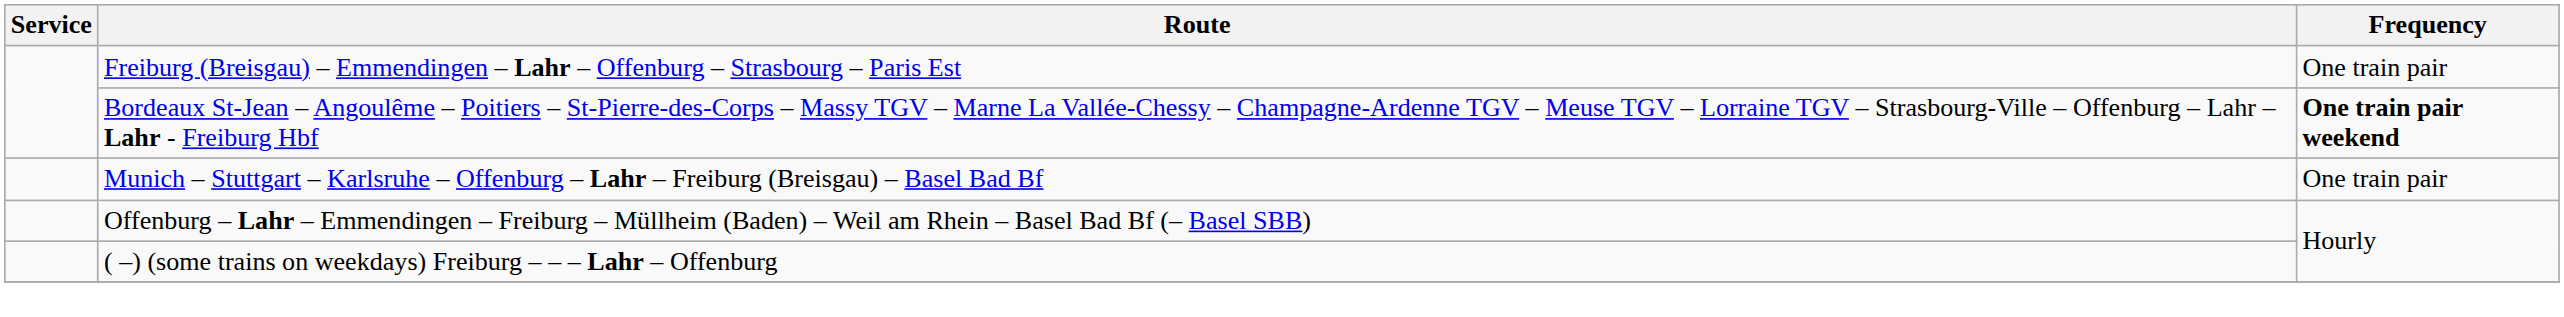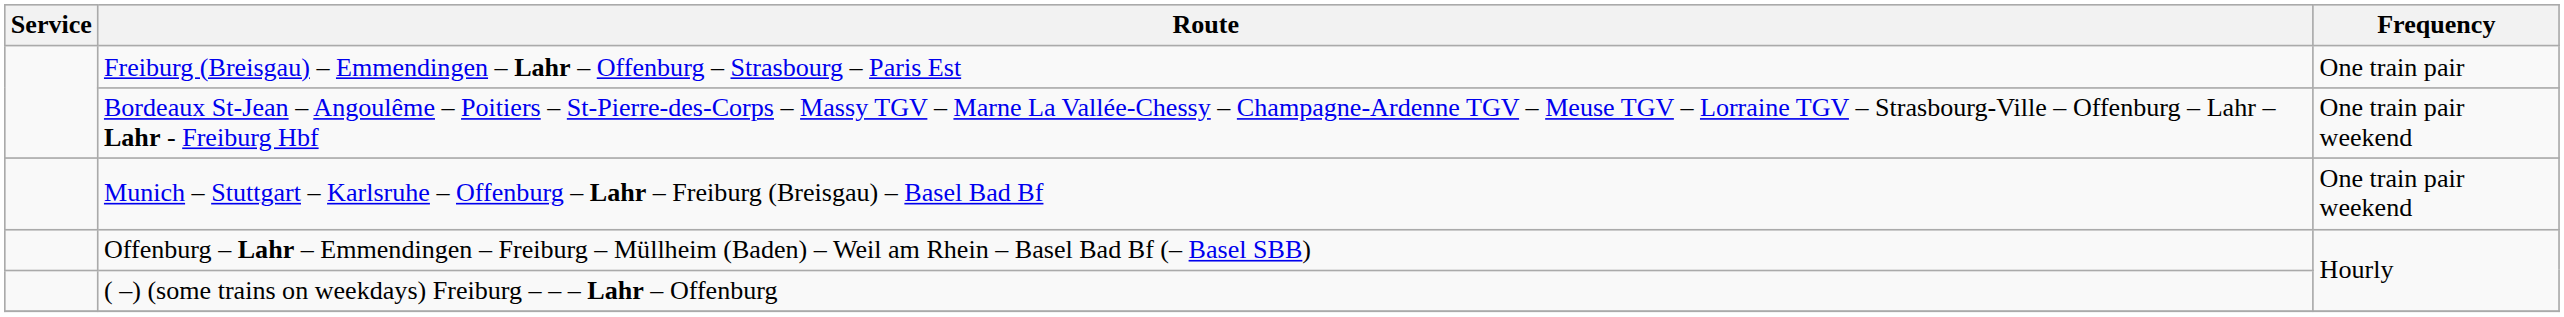(2383, 122) bold -> (2392, 122) normal
(2375, 178) One train pair -> (2392, 193) One train pair weekend
